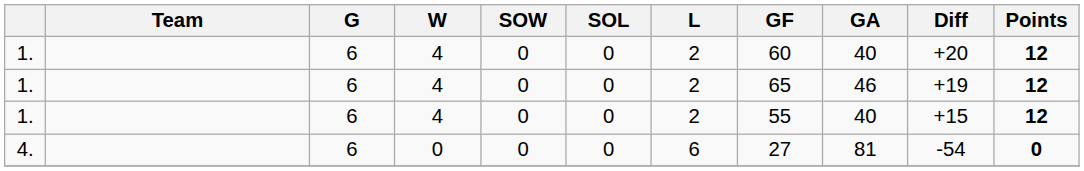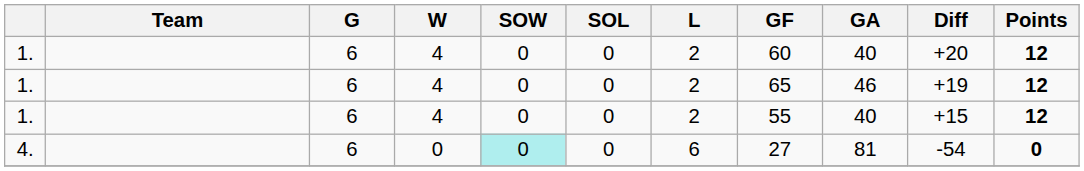(523, 149) no background -> (523, 149) paleturquoise background
